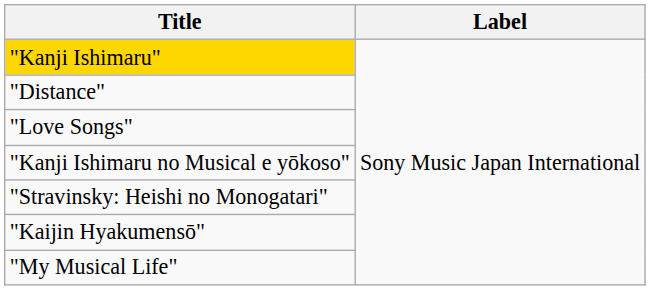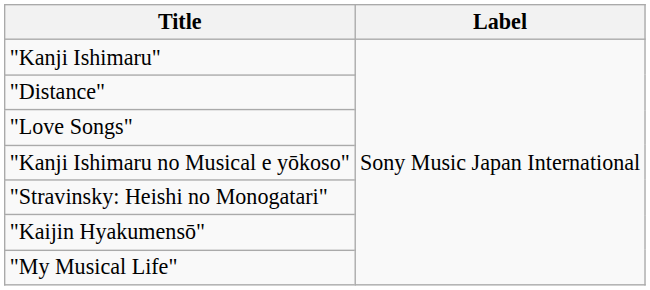(85, 57) gold background -> (85, 57) no background
